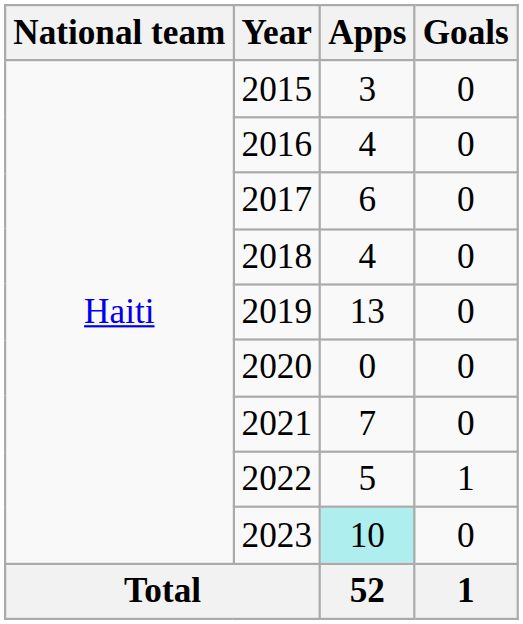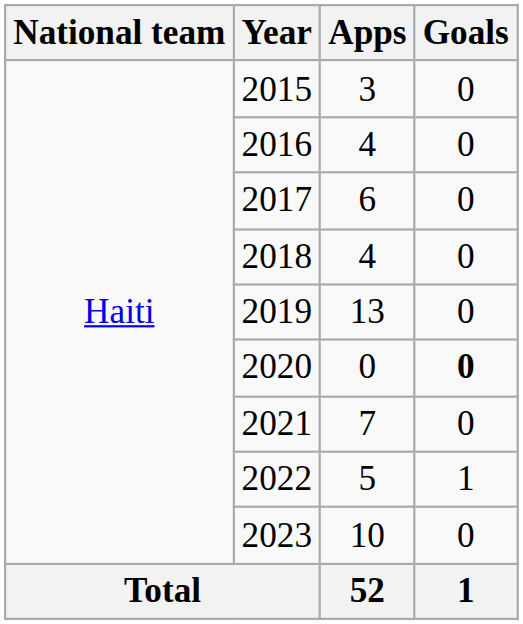(466, 367) normal -> (466, 367) bold
(367, 534) paleturquoise background -> (367, 534) no background
